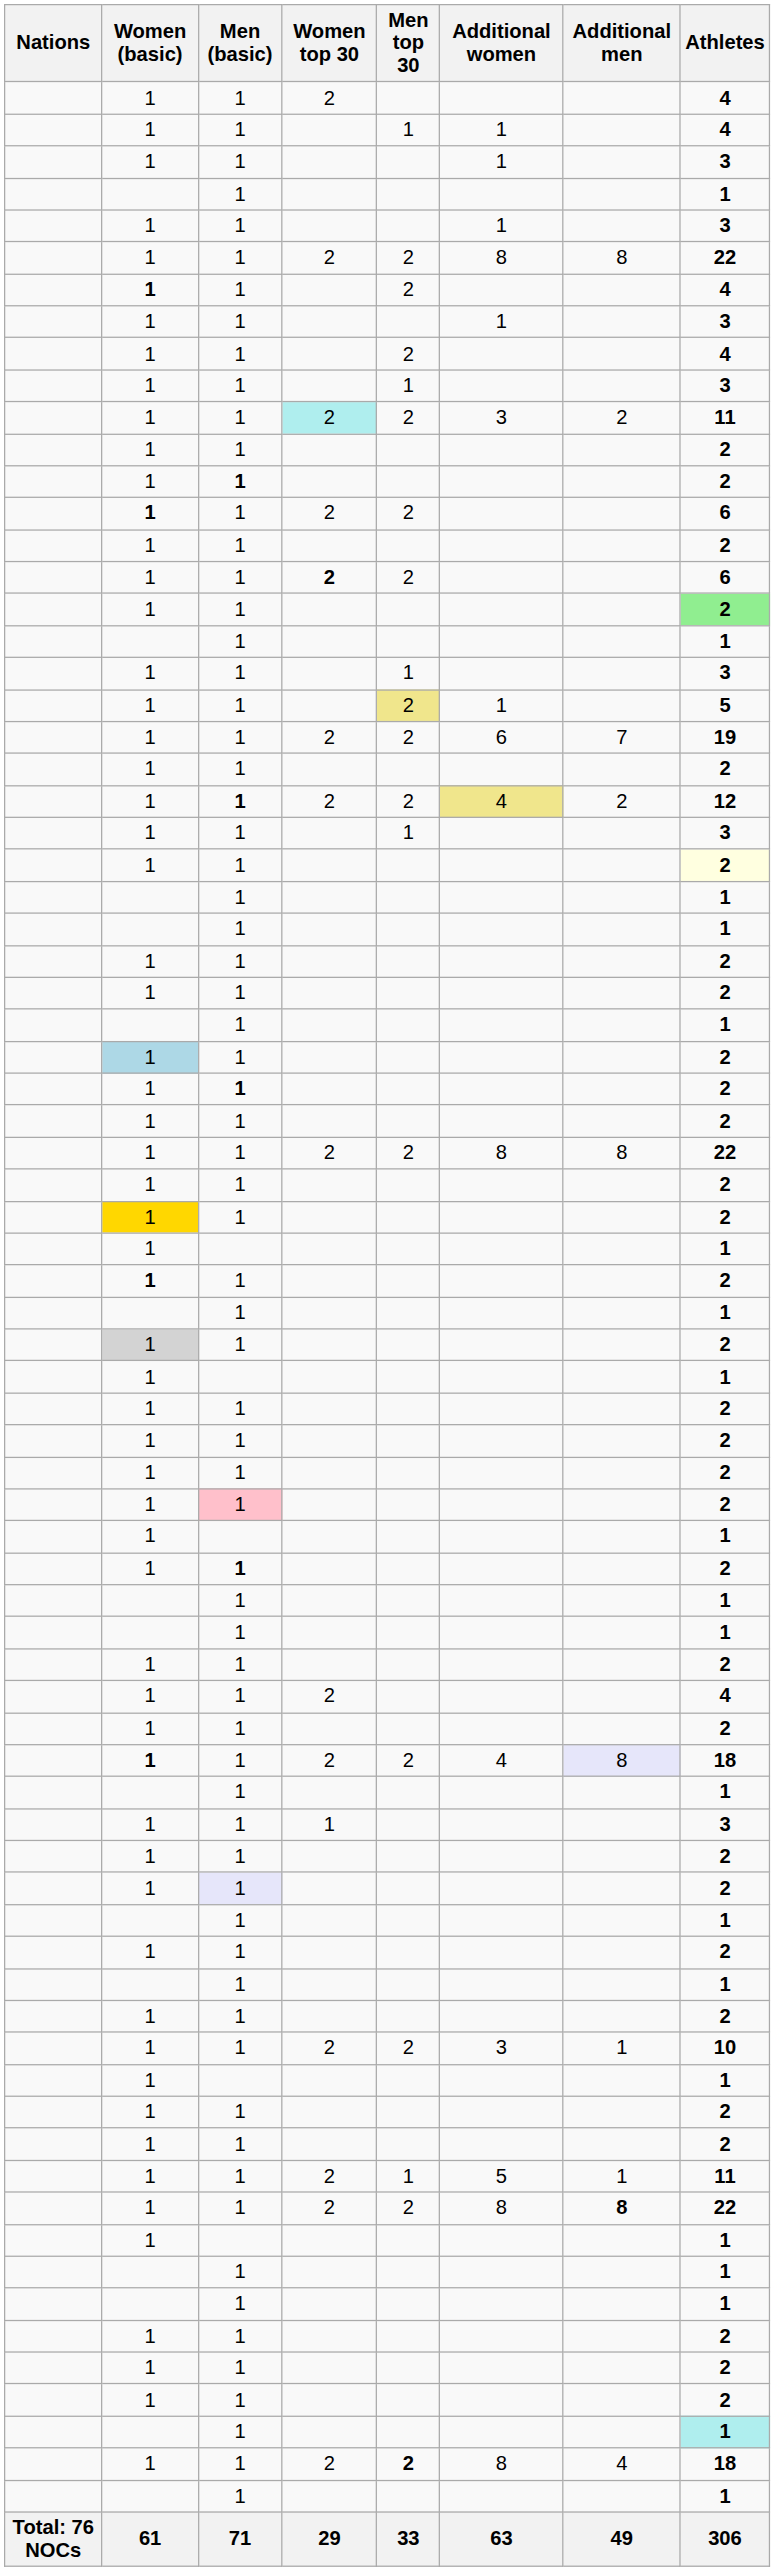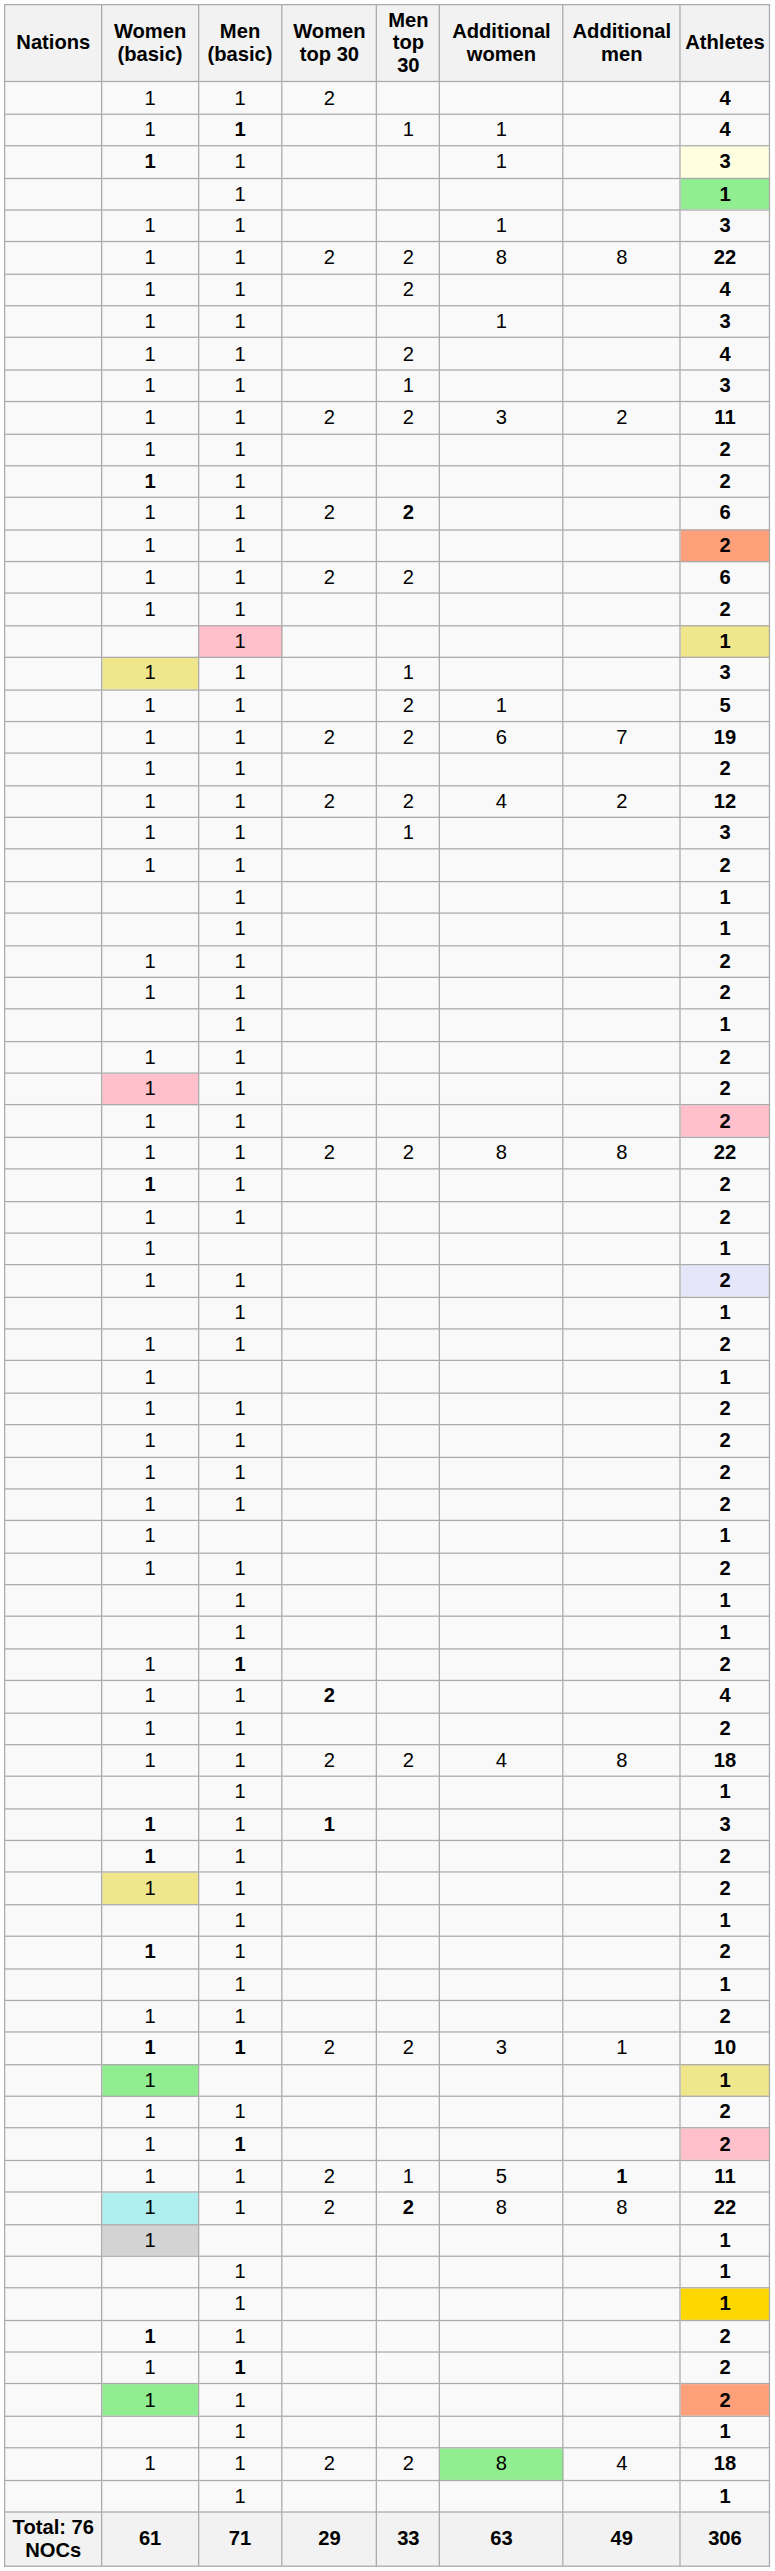(240, 129) normal -> (240, 129) bold
(150, 161) normal -> (150, 161) bold
(725, 161) no background -> (725, 161) lightyellow background
(725, 193) no background -> (725, 193) lightgreen background
(150, 289) bold -> (150, 289) normal
(329, 417) paleturquoise background -> (329, 417) no background
(150, 481) normal -> (150, 481) bold
(240, 481) bold -> (240, 481) normal
(150, 513) bold -> (150, 513) normal
(408, 513) normal -> (408, 513) bold
(725, 545) no background -> (725, 545) lightsalmon background
(329, 577) bold -> (329, 577) normal
(725, 609) lightgreen background -> (725, 609) no background
(240, 641) no background -> (240, 641) pink background
(725, 641) no background -> (725, 641) khaki background
(150, 673) no background -> (150, 673) khaki background
(408, 705) khaki background -> (408, 705) no background
(240, 801) bold -> (240, 801) normal
(501, 801) khaki background -> (501, 801) no background
(725, 865) lightyellow background -> (725, 865) no background
(150, 1056) lightblue background -> (150, 1056) no background
(150, 1088) no background -> (150, 1088) pink background
(240, 1088) bold -> (240, 1088) normal
(725, 1120) no background -> (725, 1120) pink background
(150, 1184) normal -> (150, 1184) bold
(150, 1216) gold background -> (150, 1216) no background
(150, 1280) bold -> (150, 1280) normal
(725, 1280) no background -> (725, 1280) lavender background
(150, 1344) lightgrey background -> (150, 1344) no background
(240, 1504) pink background -> (240, 1504) no background
(240, 1568) bold -> (240, 1568) normal
(240, 1664) normal -> (240, 1664) bold
(329, 1696) normal -> (329, 1696) bold
(150, 1760) bold -> (150, 1760) normal
(622, 1760) lavender background -> (622, 1760) no background
(150, 1824) normal -> (150, 1824) bold
(329, 1824) normal -> (329, 1824) bold
(150, 1856) normal -> (150, 1856) bold
(150, 1888) no background -> (150, 1888) khaki background
(240, 1888) lavender background -> (240, 1888) no background
(150, 1952) normal -> (150, 1952) bold
(150, 2048) normal -> (150, 2048) bold
(240, 2048) normal -> (240, 2048) bold
(150, 2080) no background -> (150, 2080) lightgreen background
(725, 2080) no background -> (725, 2080) khaki background
(240, 2144) normal -> (240, 2144) bold
(725, 2144) no background -> (725, 2144) pink background
(622, 2176) normal -> (622, 2176) bold
(150, 2208) no background -> (150, 2208) paleturquoise background
(408, 2208) normal -> (408, 2208) bold
(622, 2208) bold -> (622, 2208) normal
(150, 2239) no background -> (150, 2239) lightgrey background
(725, 2303) no background -> (725, 2303) gold background
(150, 2335) normal -> (150, 2335) bold
(240, 2367) normal -> (240, 2367) bold
(150, 2399) no background -> (150, 2399) lightgreen background
(725, 2399) no background -> (725, 2399) lightsalmon background
(725, 2431) paleturquoise background -> (725, 2431) no background
(408, 2463) bold -> (408, 2463) normal
(501, 2463) no background -> (501, 2463) lightgreen background
